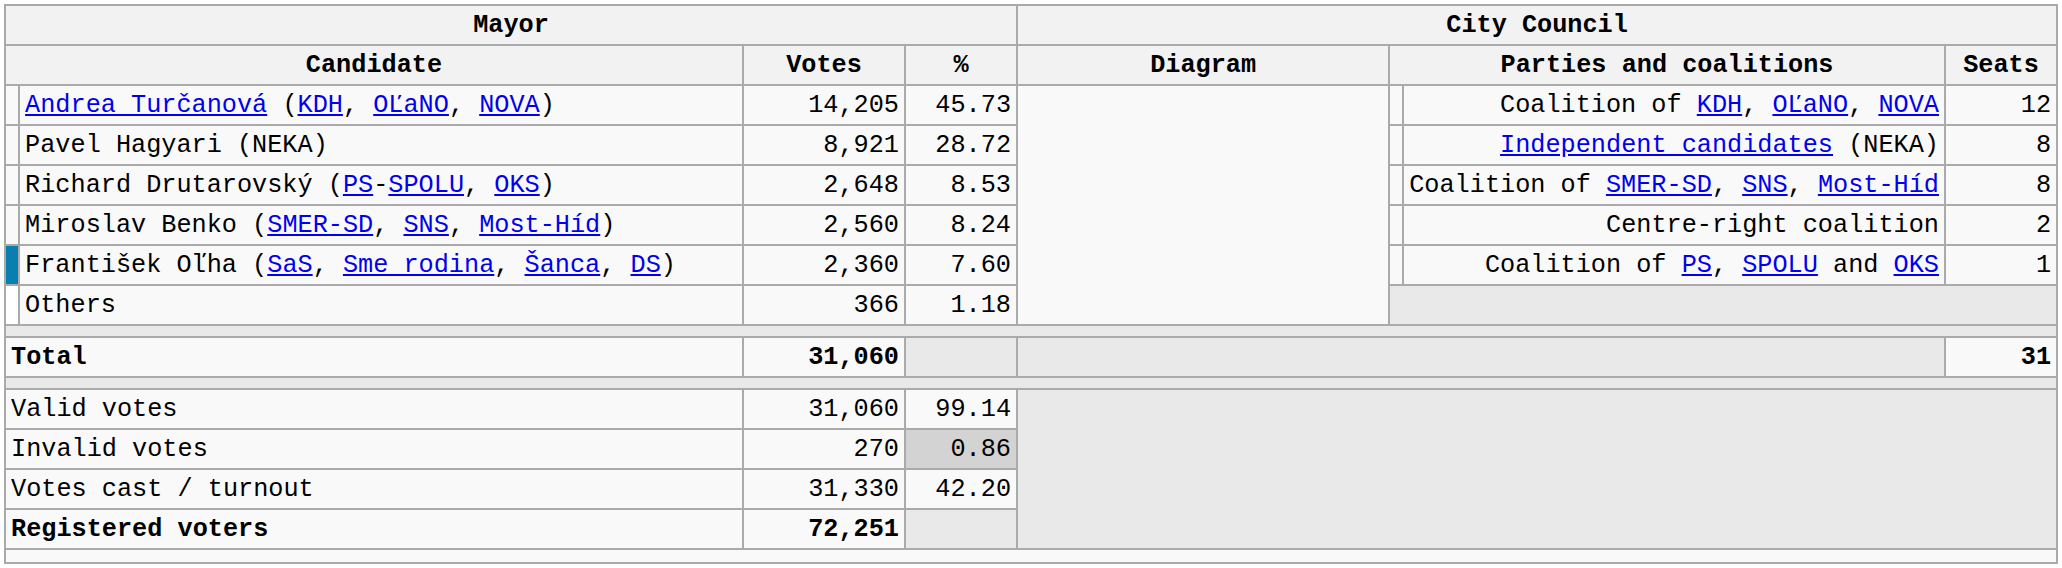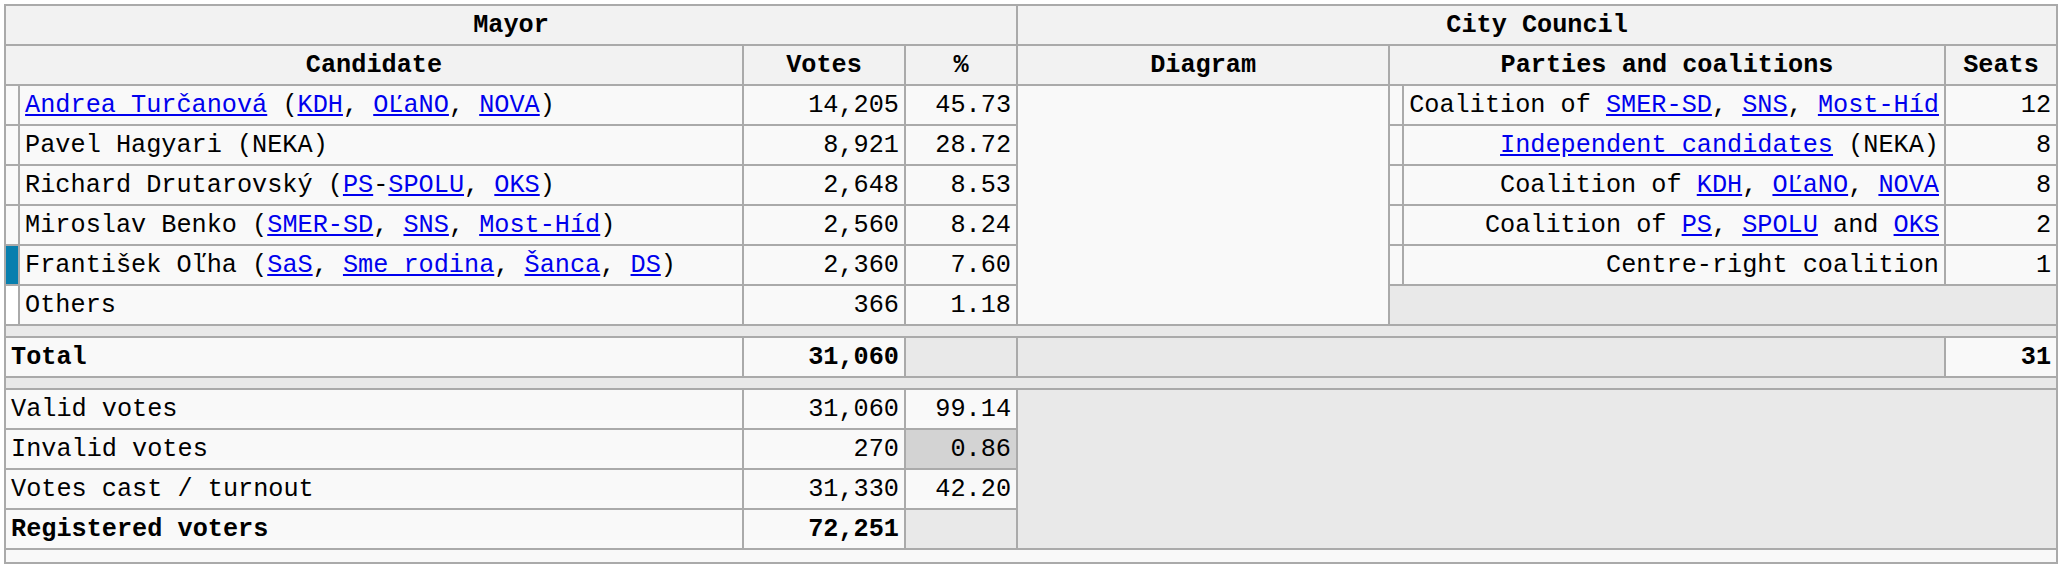(1719, 105) Coalition of KDH, OĽaNO, NOVA -> (1674, 105) Coalition of SMER-SD, SNS, Most-Híd
(1674, 185) Coalition of SMER-SD, SNS, Most-Híd -> (1719, 185) Coalition of KDH, OĽaNO, NOVA
(1772, 225) Centre-right coalition -> (1712, 225) Coalition of PS, SPOLU and OKS
(1712, 265) Coalition of PS, SPOLU and OKS -> (1772, 265) Centre-right coalition
